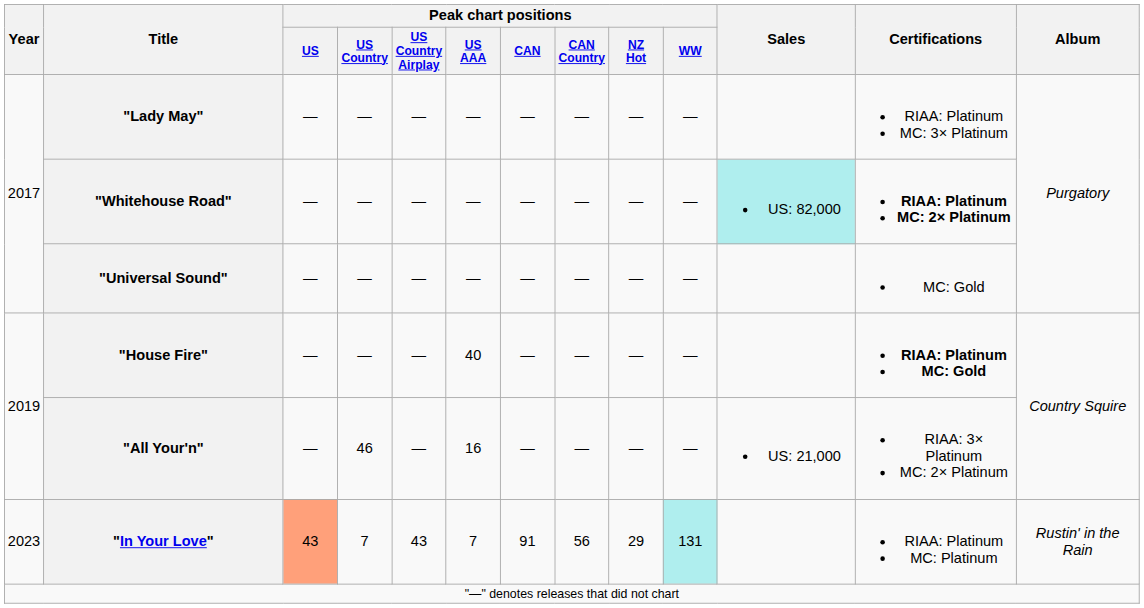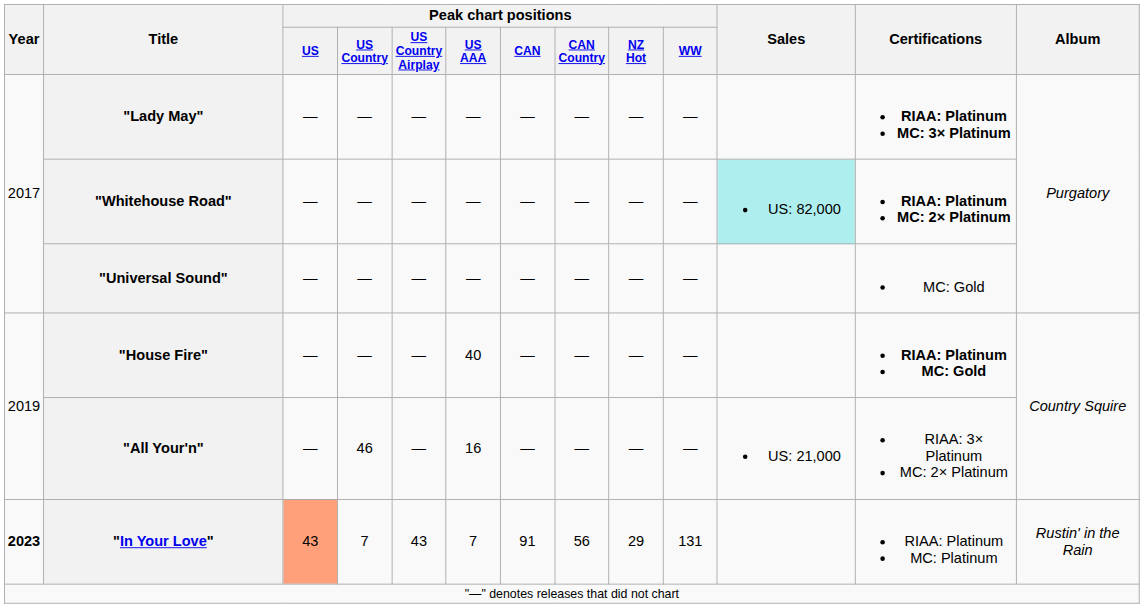(936, 125) normal -> (936, 125) bold
(24, 541) normal -> (24, 541) bold
(690, 541) paleturquoise background -> (690, 541) no background
